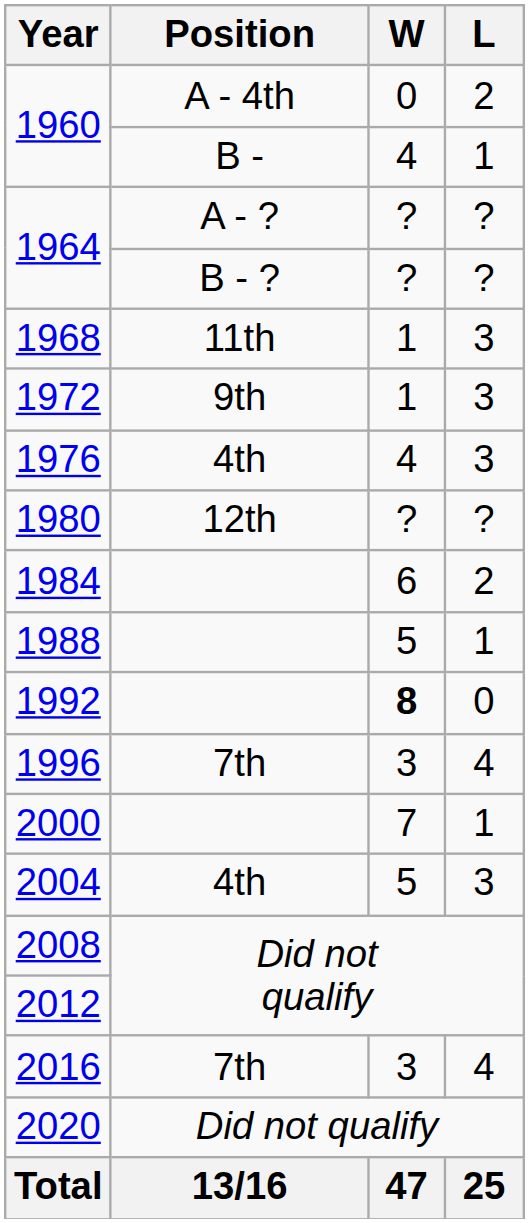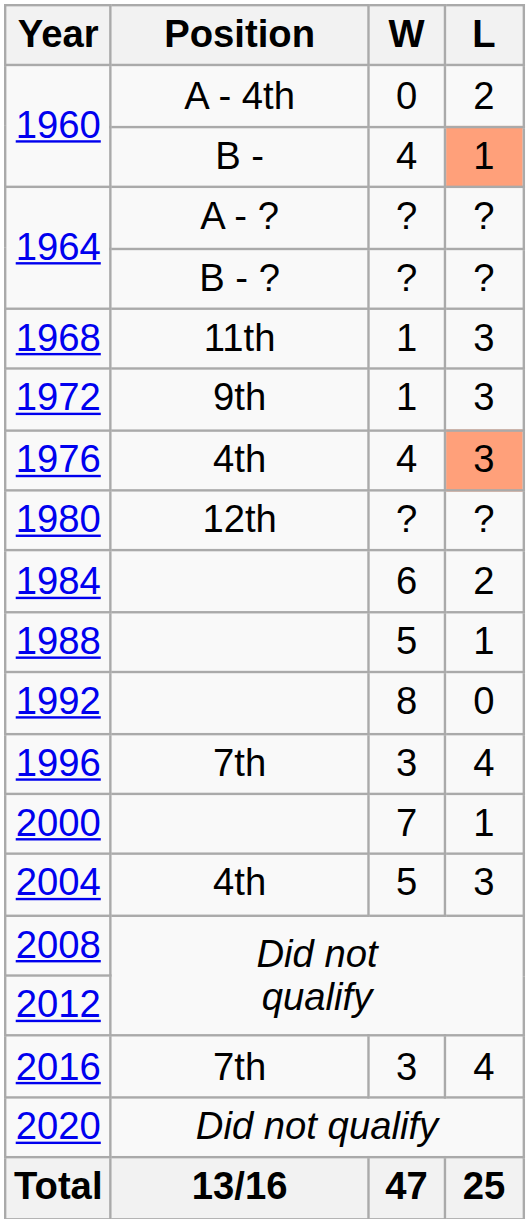(484, 156) no background -> (484, 156) lightsalmon background
(484, 459) no background -> (484, 459) lightsalmon background
(407, 701) bold -> (407, 701) normal
